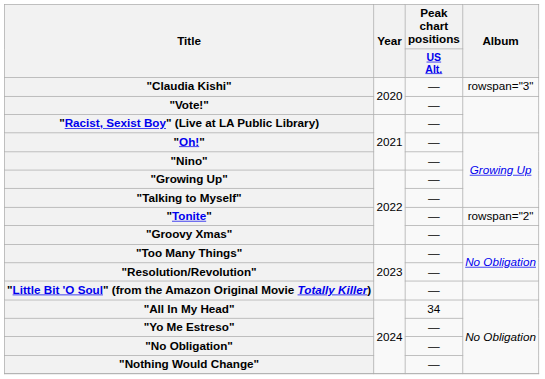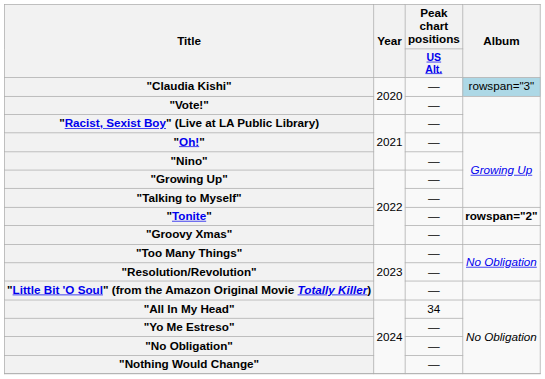(501, 86) no background -> (501, 86) lightblue background
(501, 216) normal -> (501, 216) bold
